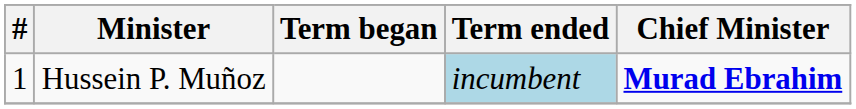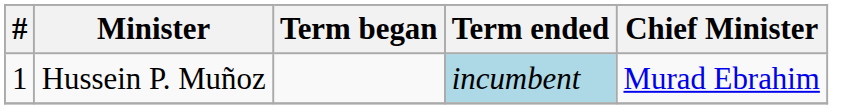(733, 77) bold -> (722, 77) normal
